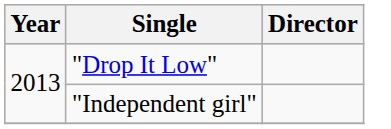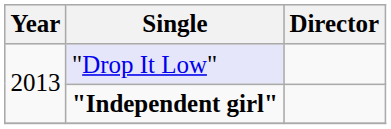(145, 63) no background -> (145, 63) lavender background
(164, 103) normal -> (175, 103) bold
